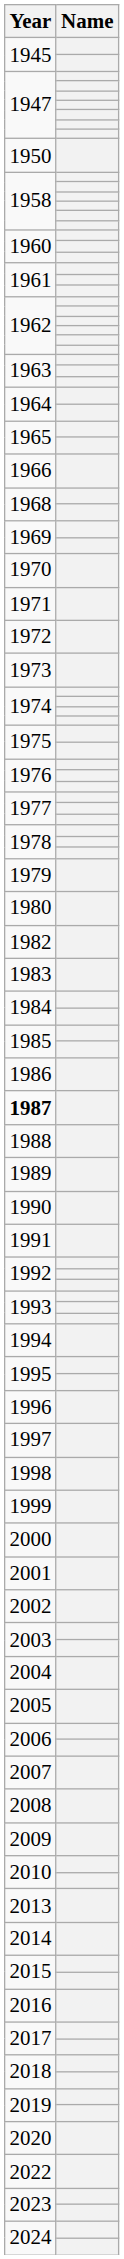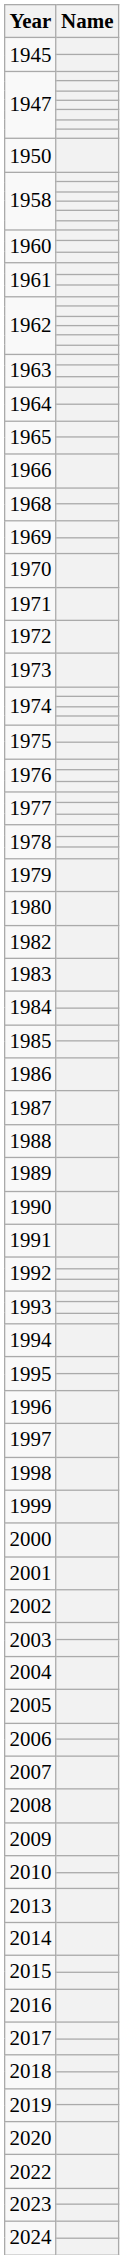(30, 1107) bold -> (30, 1107) normal
